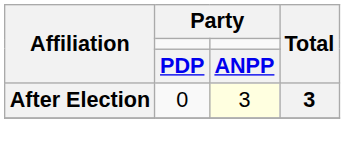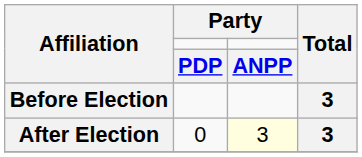+ row: (89, 100)
